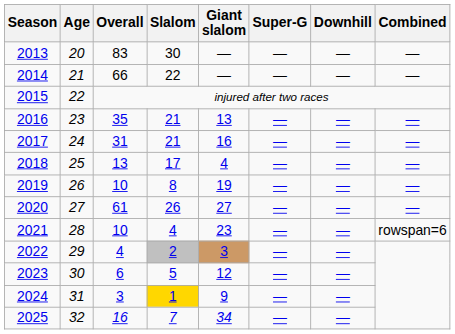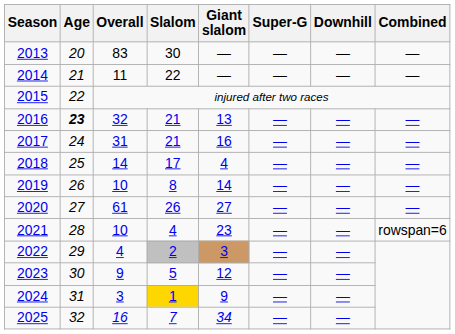(120, 75) 66 -> (120, 75) 11
(77, 119) normal -> (77, 119) bold
(120, 119) 35 -> (120, 119) 32
(120, 163) 13 -> (120, 163) 14
(224, 185) 19 -> (224, 185) 14
(120, 274) 6 -> (120, 274) 9
